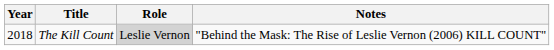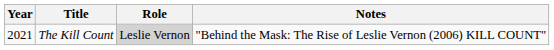(20, 34) 2018 -> (20, 34) 2021
